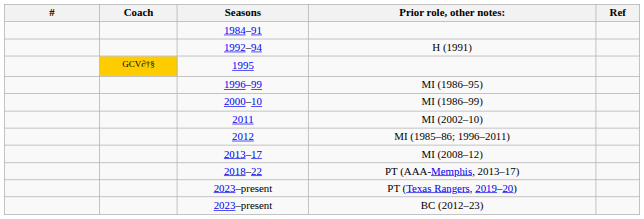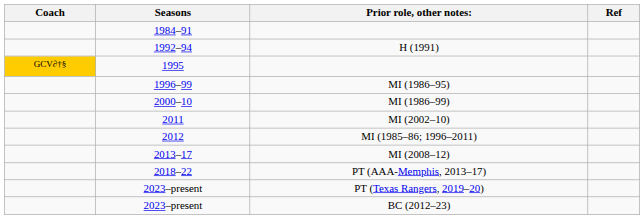- column: (52, 13)
